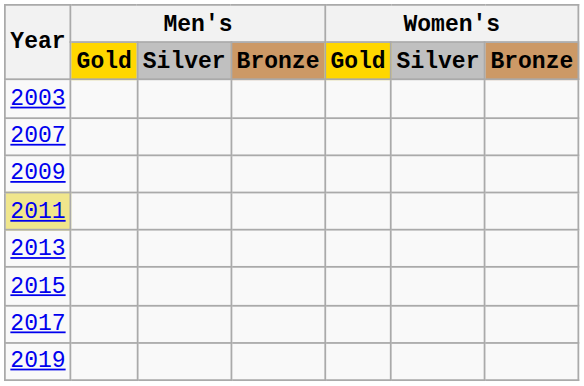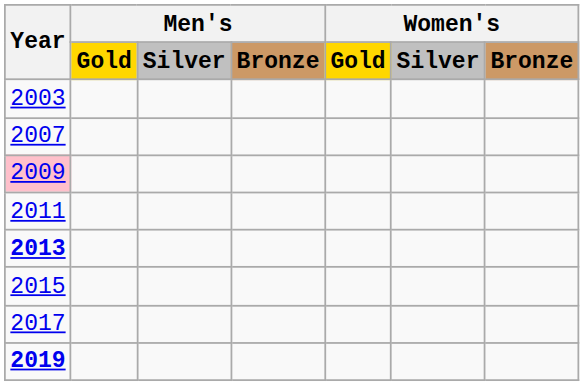(38, 174) no background -> (38, 174) pink background
(38, 211) khaki background -> (38, 211) no background
(38, 249) normal -> (38, 249) bold
(38, 361) normal -> (38, 361) bold
